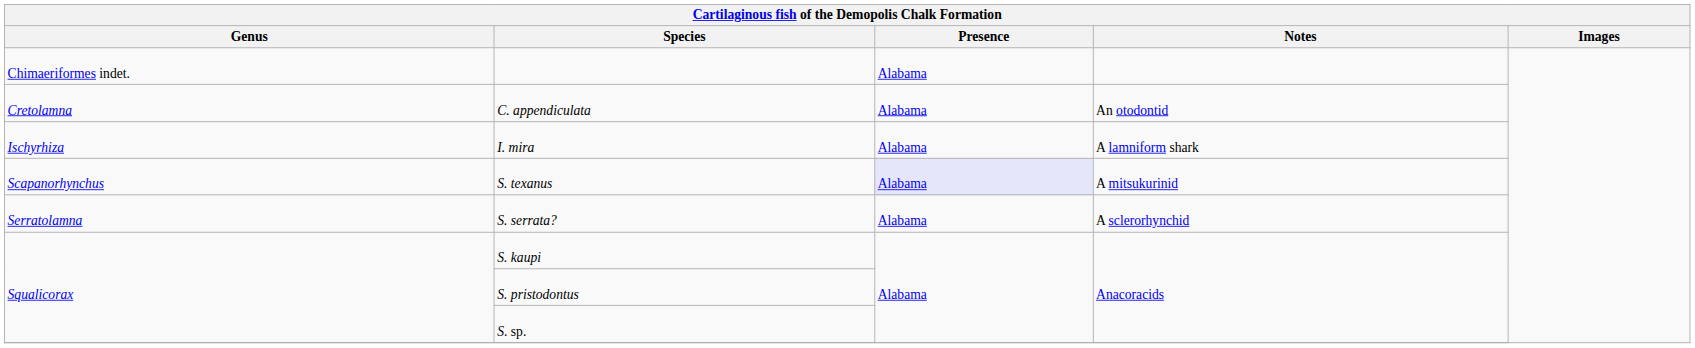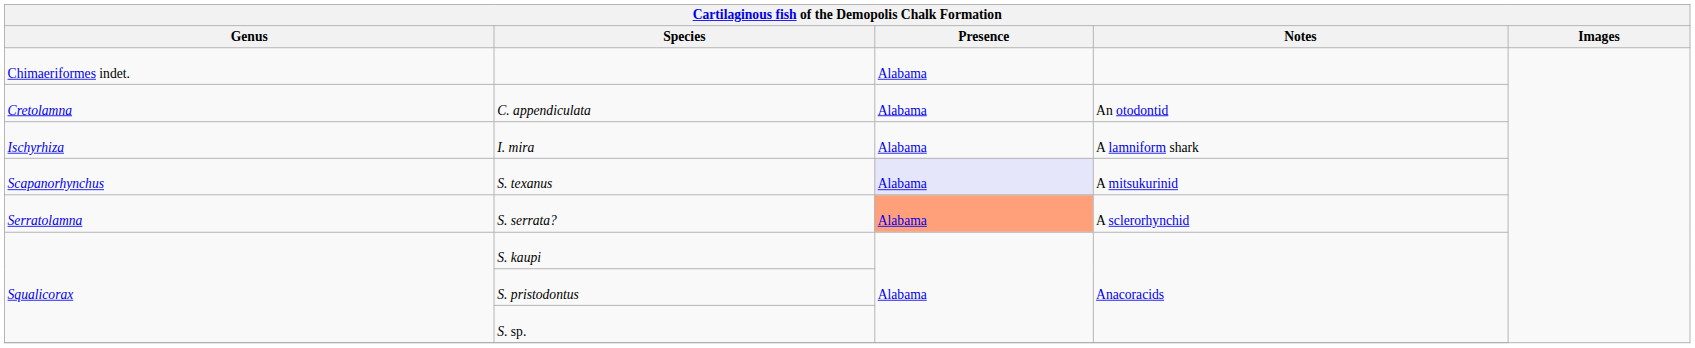(902, 221) no background -> (902, 221) lightsalmon background
